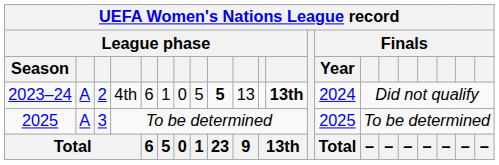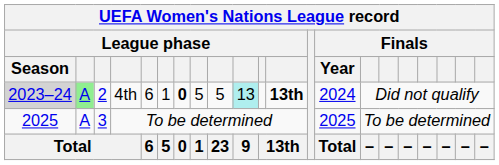(40, 95) no background -> (40, 95) lightgrey background
(85, 95) no background -> (85, 95) lightgreen background
(182, 95) normal -> (182, 95) bold
(220, 95) bold -> (220, 95) normal
(246, 95) no background -> (246, 95) paleturquoise background
